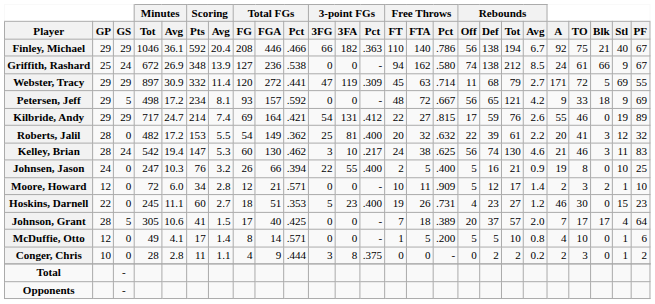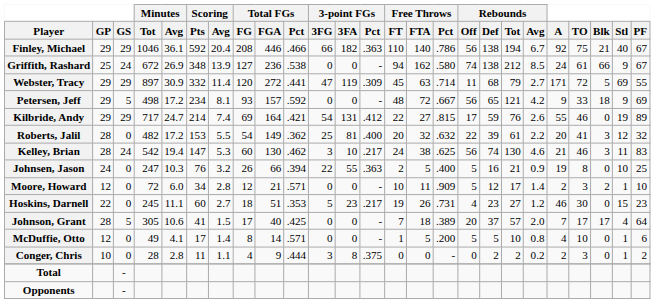(372, 169) .400 -> (372, 169) .363
(372, 204) .400 -> (372, 204) .217
